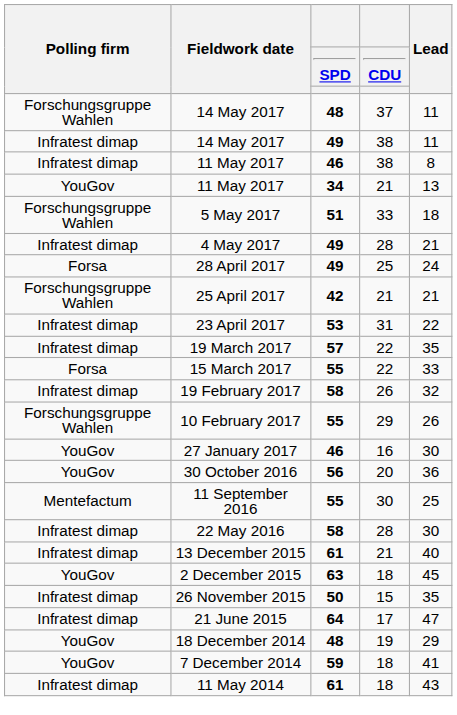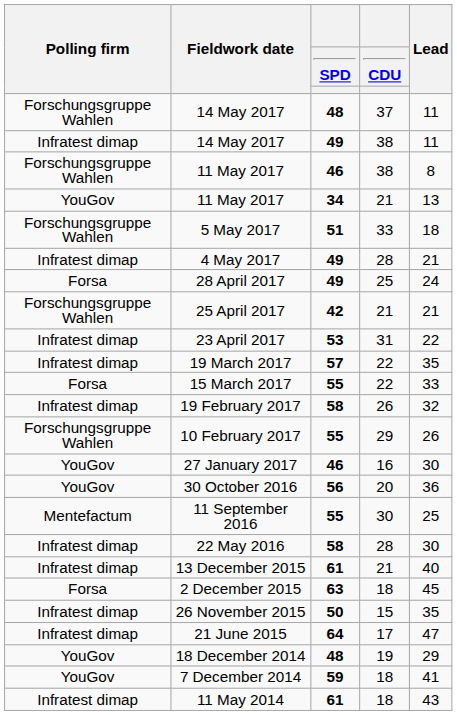(88, 164) Infratest dimap -> (88, 171) Forschungsgruppe Wahlen
(88, 575) YouGov -> (88, 590) Forsa
